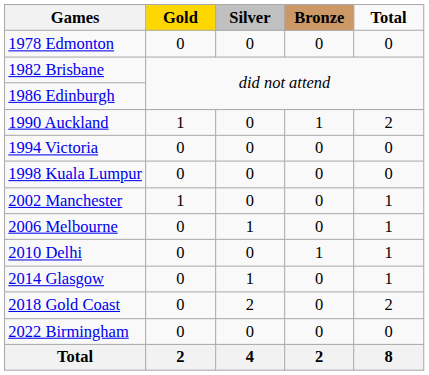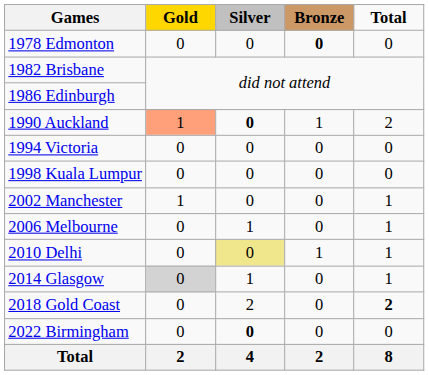(319, 43) normal -> (319, 43) bold
(180, 122) no background -> (180, 122) lightsalmon background
(250, 122) normal -> (250, 122) bold
(250, 252) no background -> (250, 252) khaki background
(180, 278) no background -> (180, 278) lightgrey background
(389, 305) normal -> (389, 305) bold
(250, 331) normal -> (250, 331) bold
